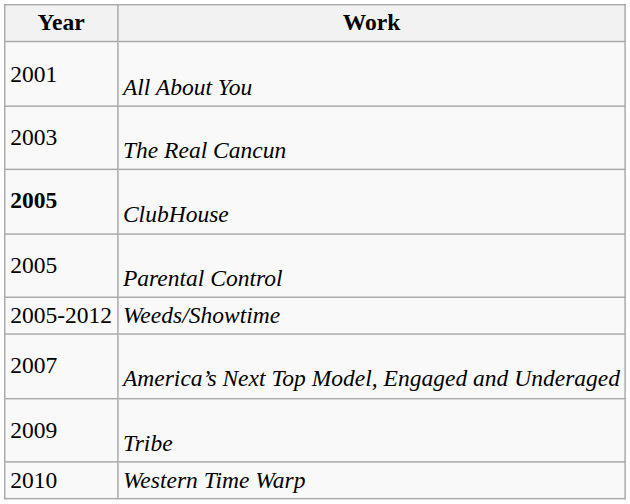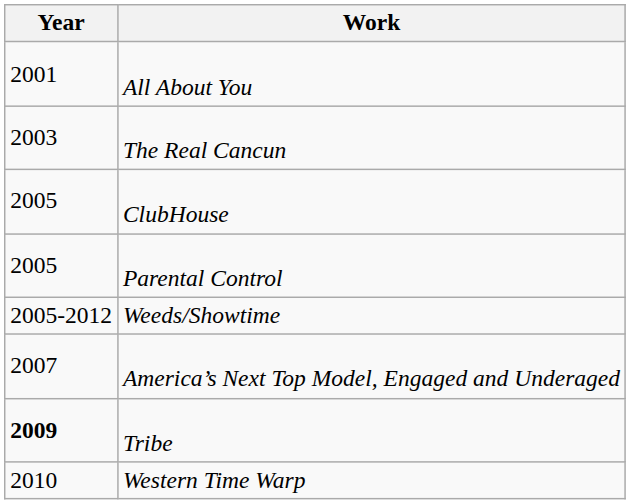(34, 201) bold -> (34, 201) normal
(34, 429) normal -> (34, 429) bold
